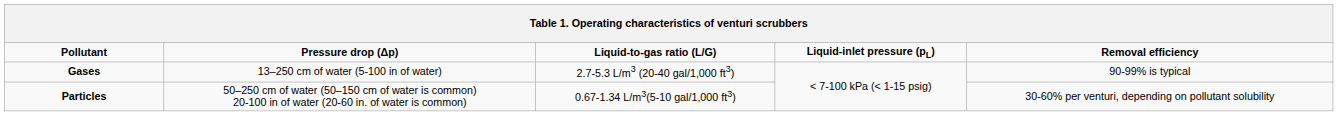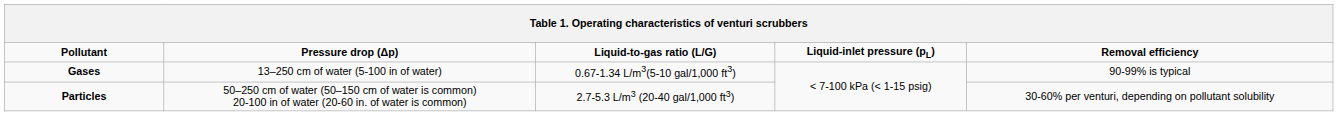(655, 72) 2.7-5.3 L/m3 (20-40 gal/1,000 ft3) -> (655, 72) 0.67-1.34 L/m3(5-10 gal/1,000 ft3)
(655, 96) 0.67-1.34 L/m3(5-10 gal/1,000 ft3) -> (655, 96) 2.7-5.3 L/m3 (20-40 gal/1,000 ft3)
